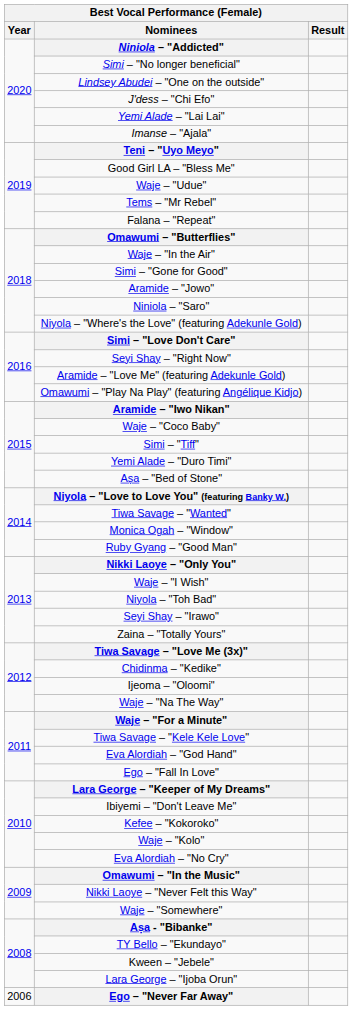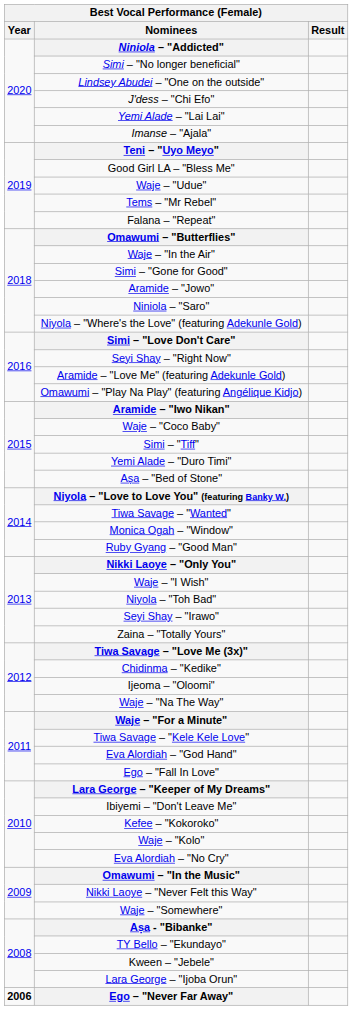(19, 996) normal -> (19, 996) bold
